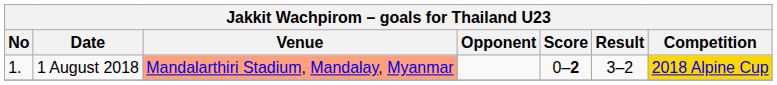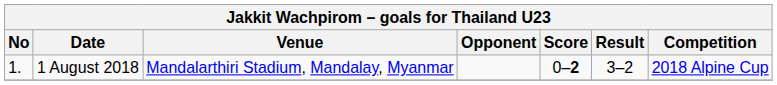(300, 68) lightsalmon background -> (300, 68) no background
(710, 68) gold background -> (710, 68) no background
